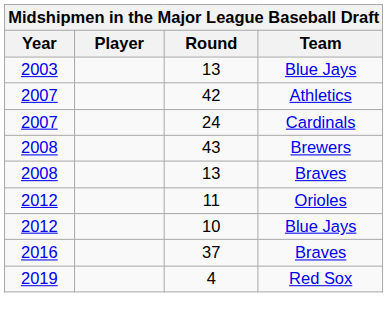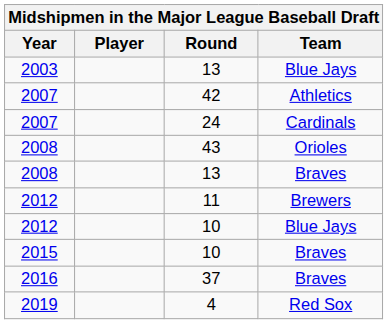(321, 148) Brewers -> (321, 148) Orioles
(321, 200) Orioles -> (321, 200) Brewers
+ row: (39, 252)
